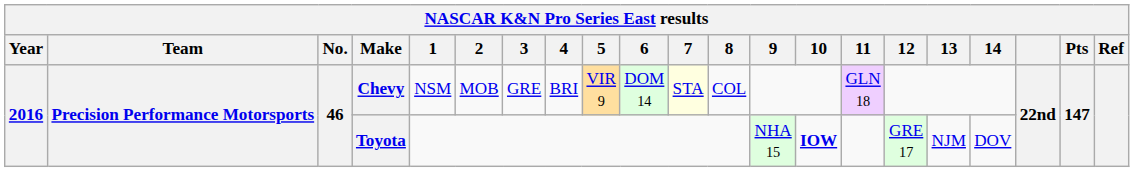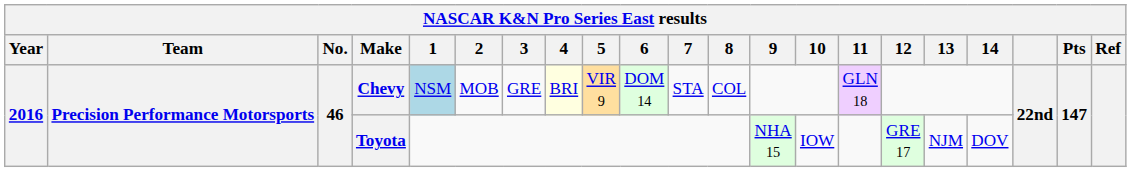(433, 89) no background -> (433, 89) lightblue background
(564, 89) no background -> (564, 89) lightyellow background
(688, 89) lightyellow background -> (688, 89) no background
(819, 140) bold -> (817, 140) normal
